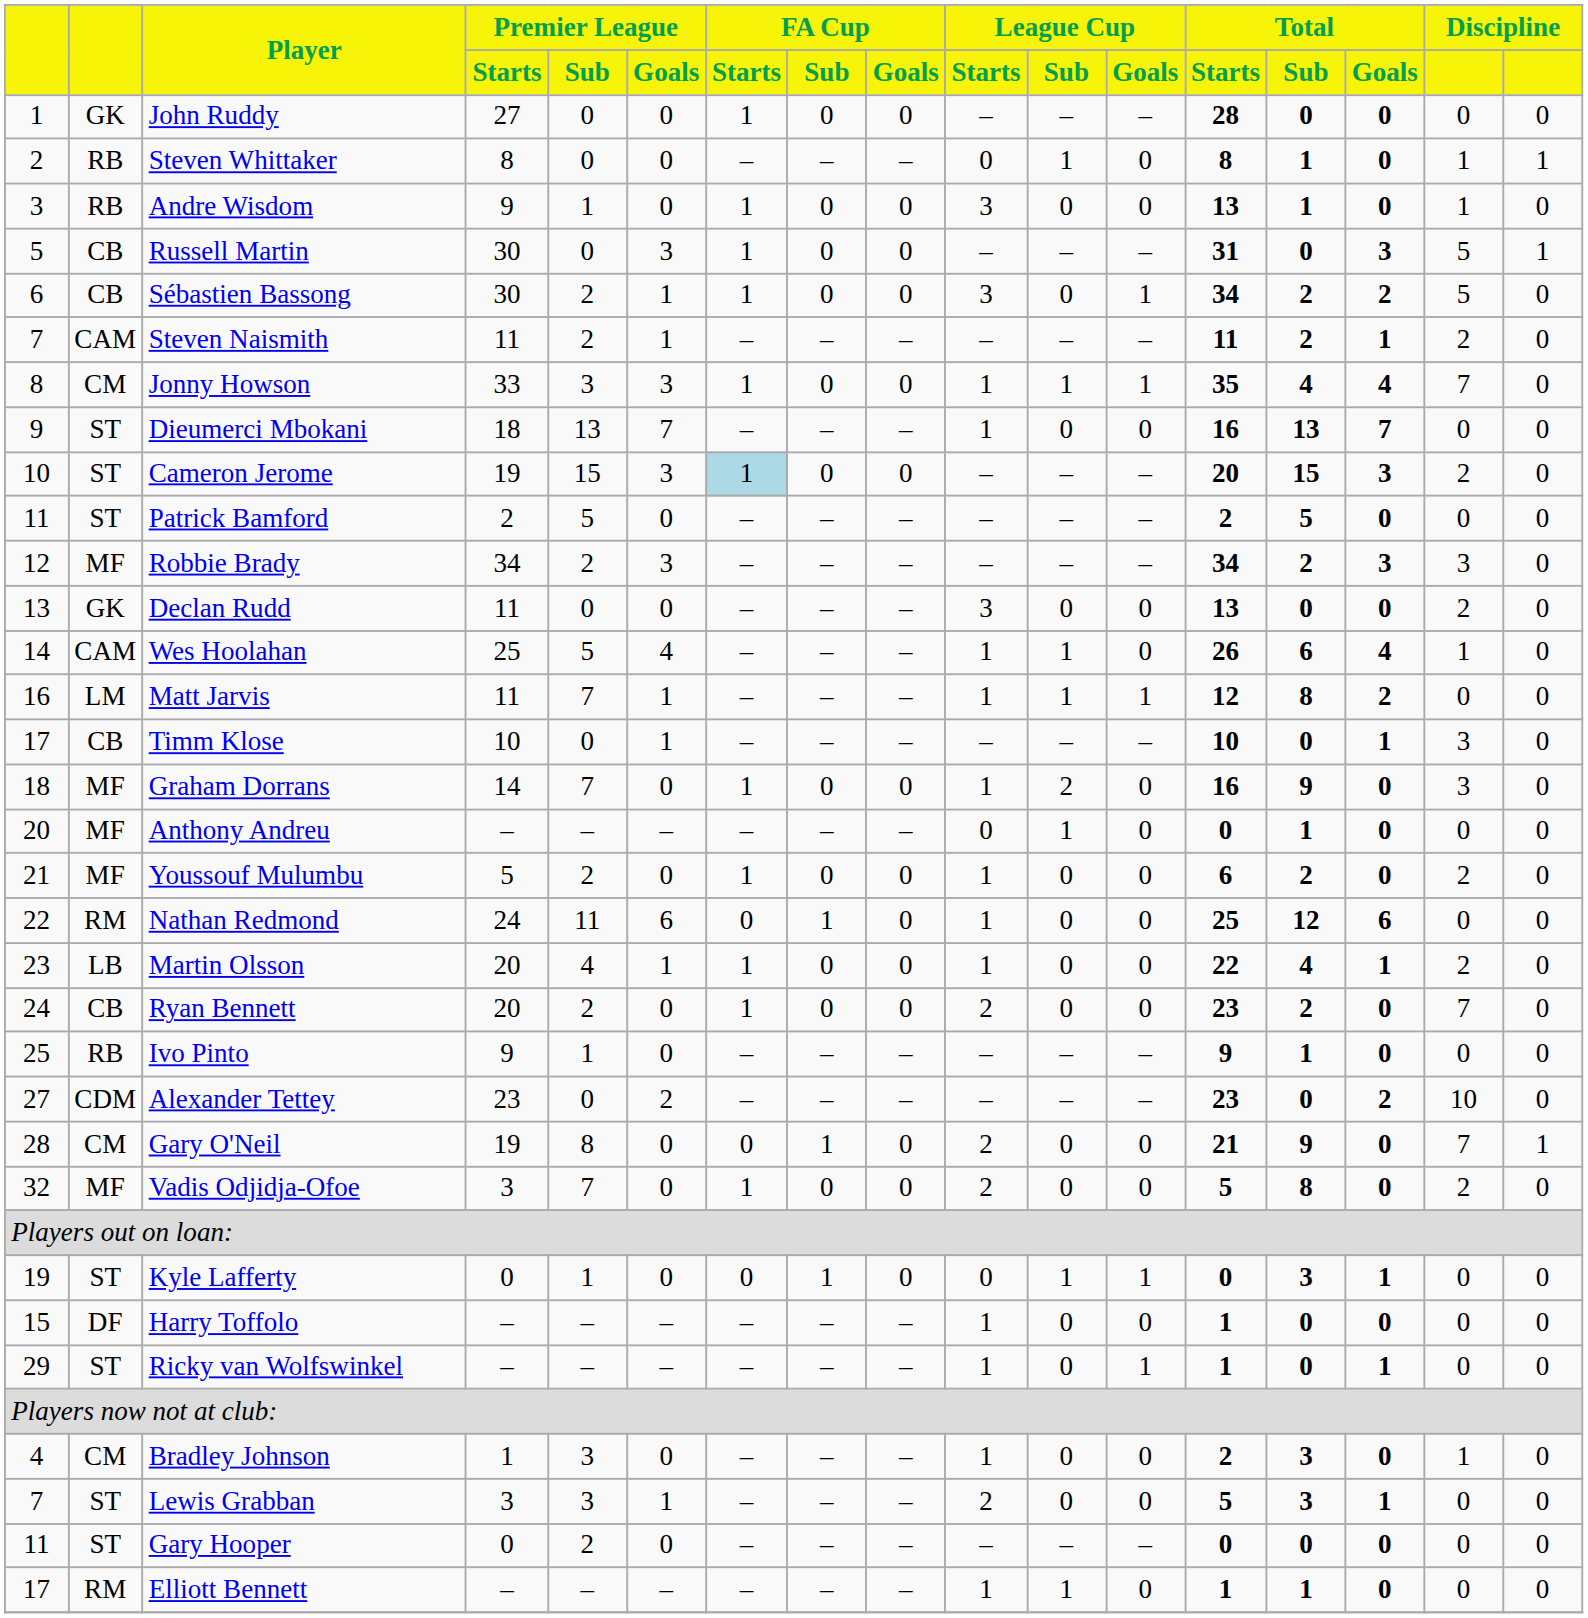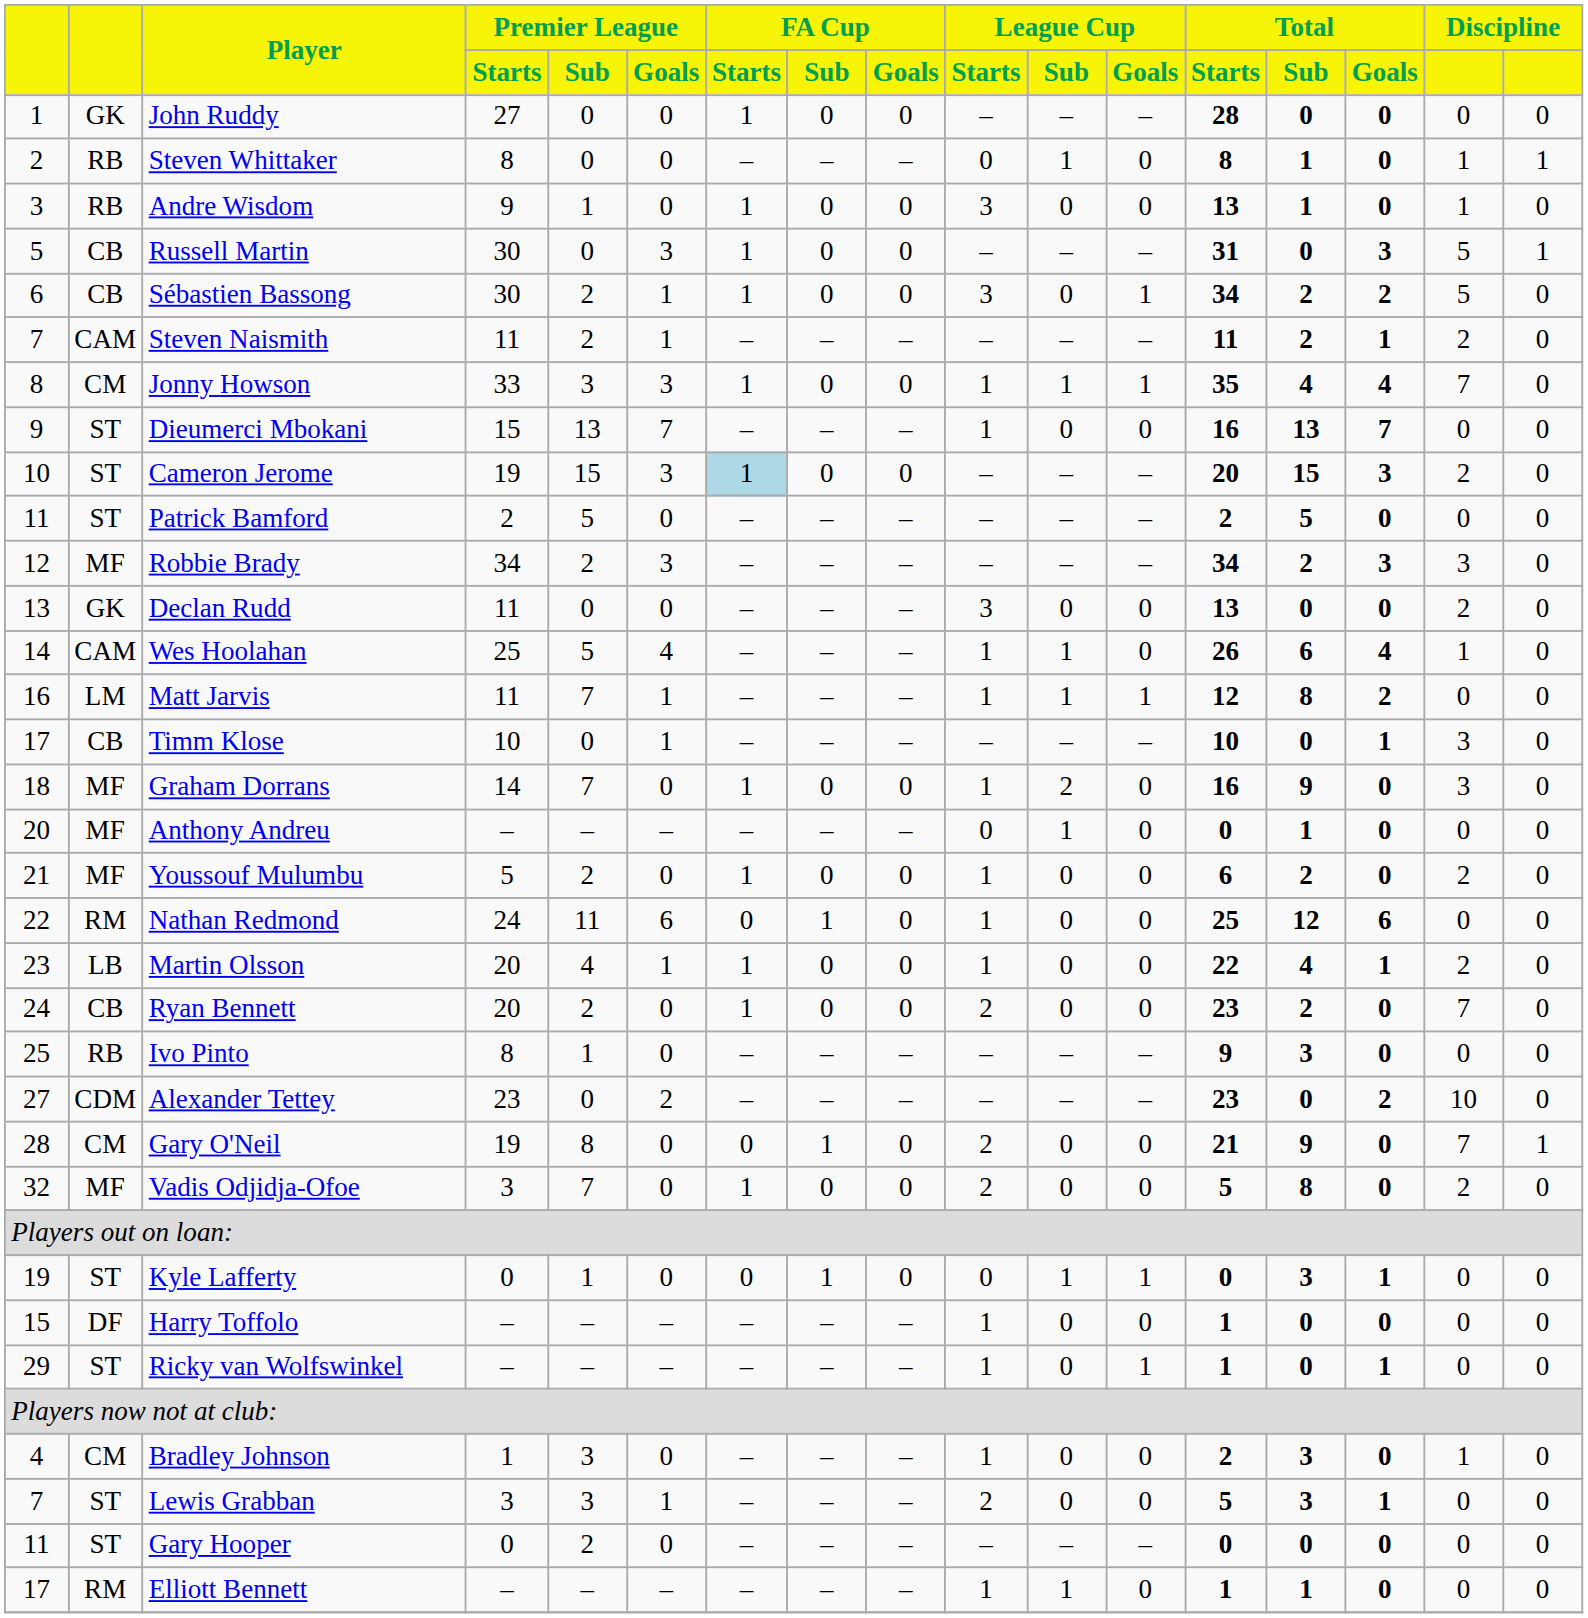(507, 429) 18 -> (507, 429) 15
(507, 1054) 9 -> (507, 1054) 8
(1306, 1054) 1 -> (1306, 1054) 3
